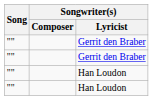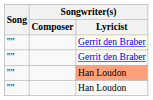(112, 42) no background -> (112, 42) lightyellow background
(102, 73) no background -> (102, 73) lightsalmon background
